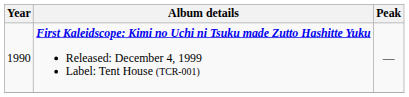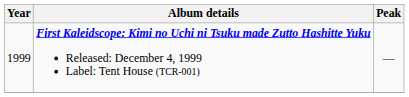(19, 57) 1990 -> (19, 57) 1999
